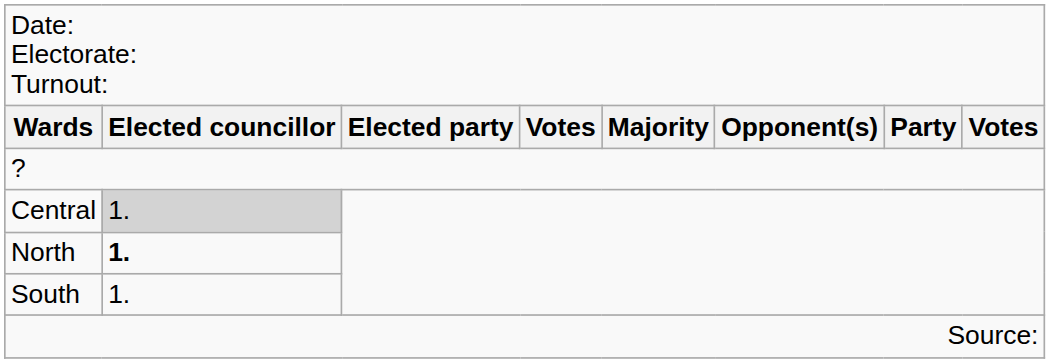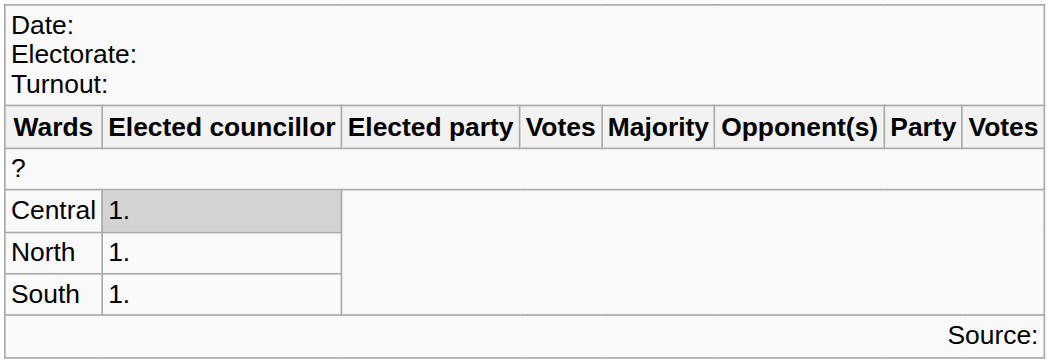(119, 252) bold -> (119, 252) normal
